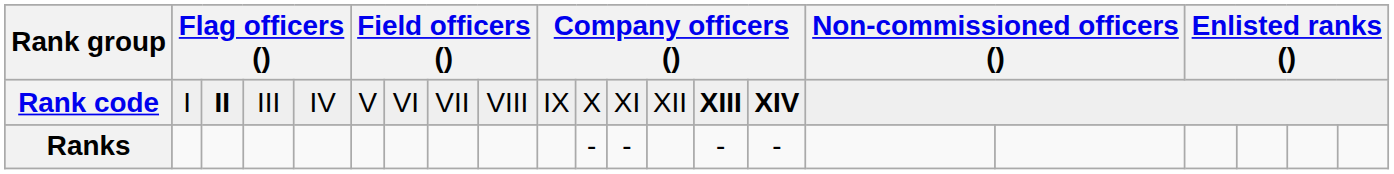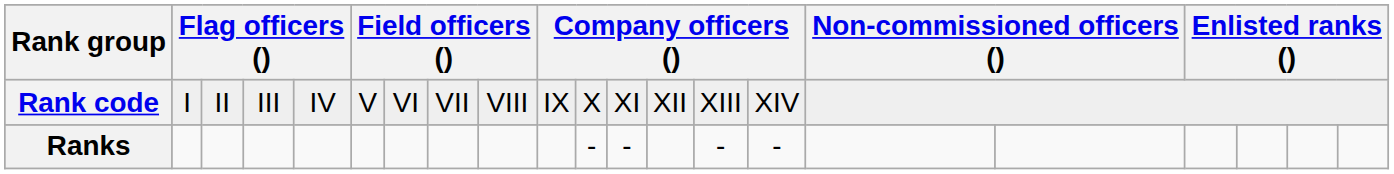(222, 102) bold -> (222, 102) normal
(721, 102) bold -> (721, 102) normal
(777, 102) bold -> (777, 102) normal
